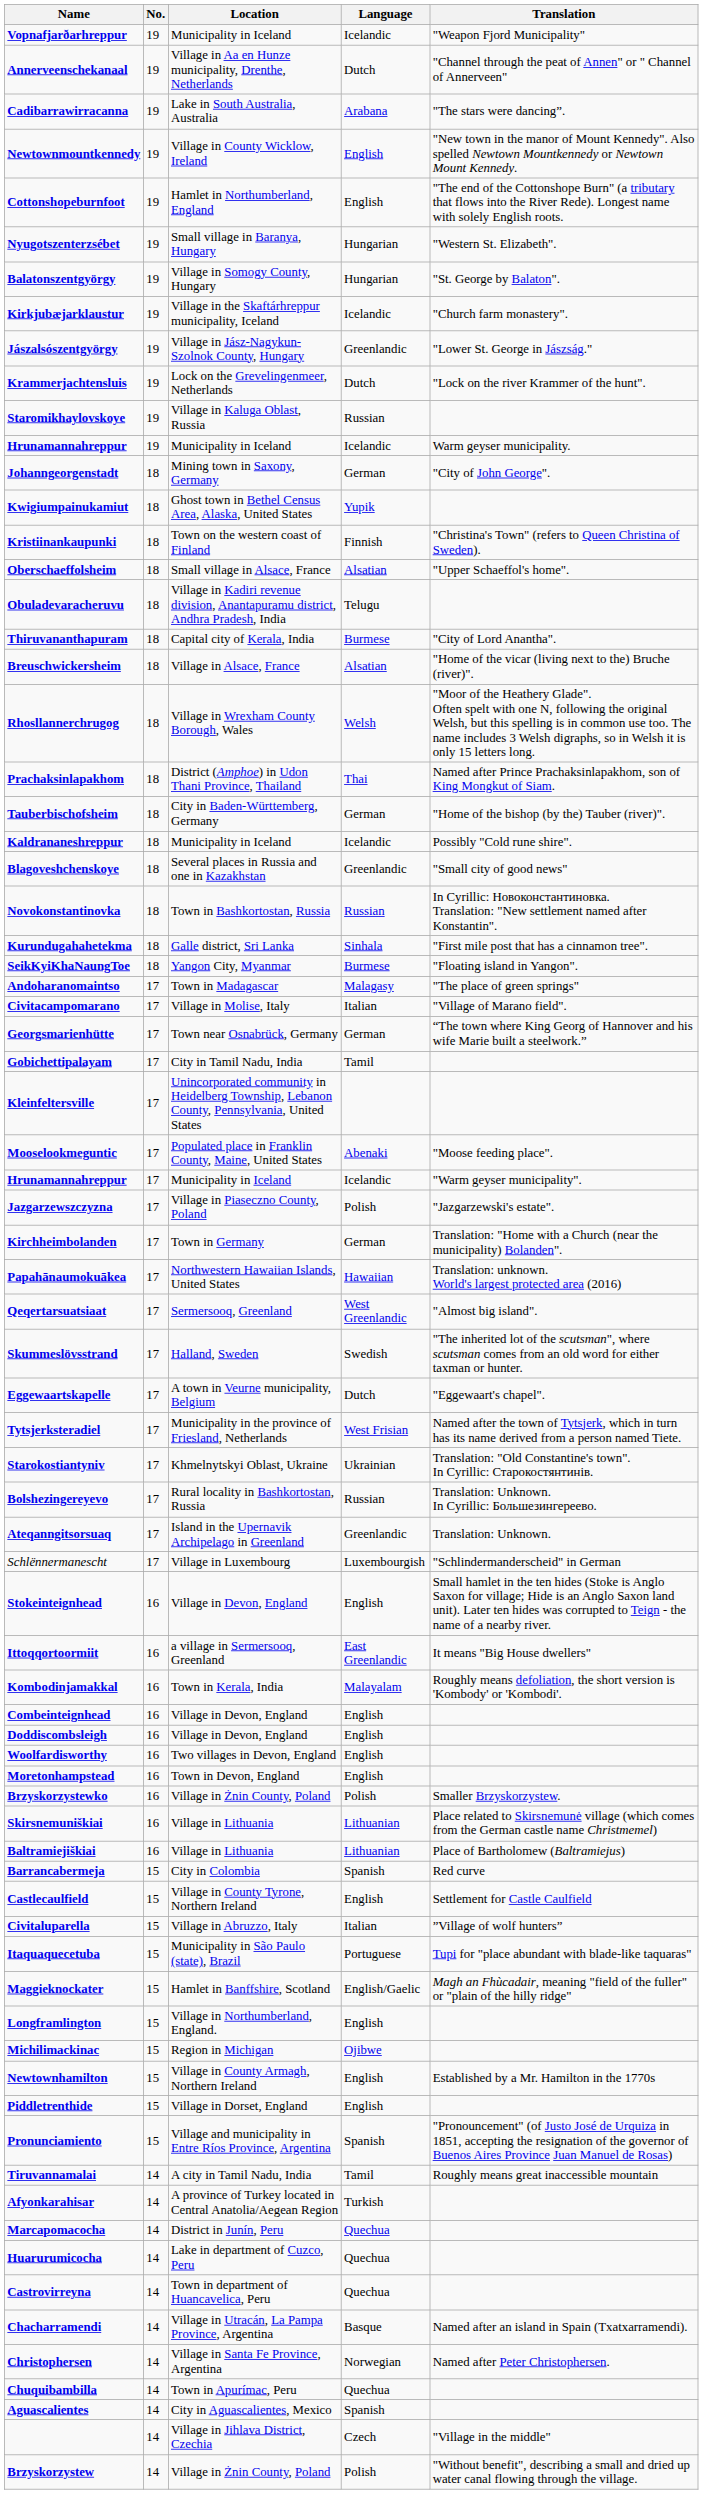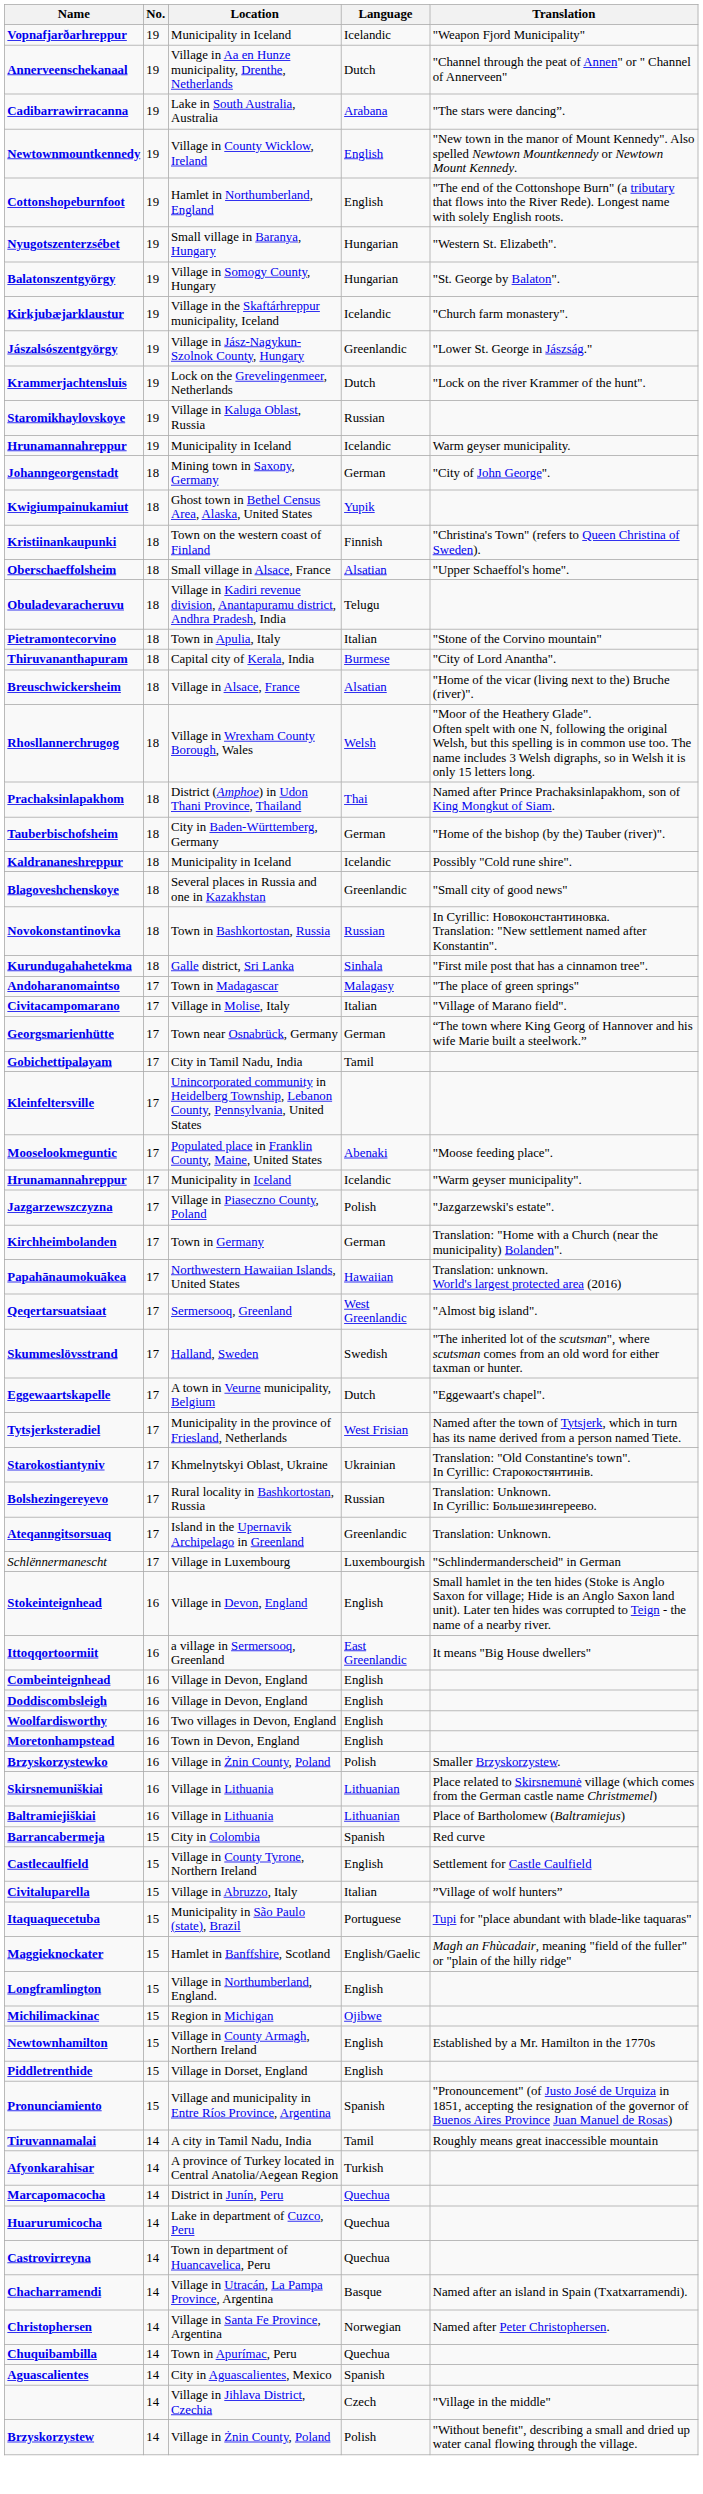+ row: (62, 639)
- row: (69, 965)
- row: (62, 1687)
